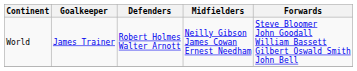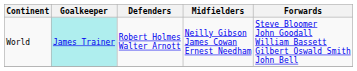(84, 42) no background -> (84, 42) paleturquoise background
